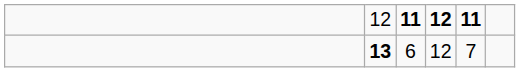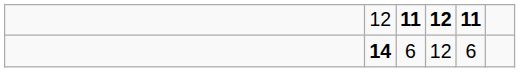(380, 50) 13 -> (380, 50) 14
(471, 50) 7 -> (471, 50) 6
